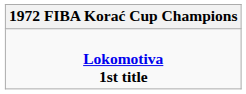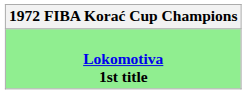(123, 67) no background -> (123, 67) lightgreen background
